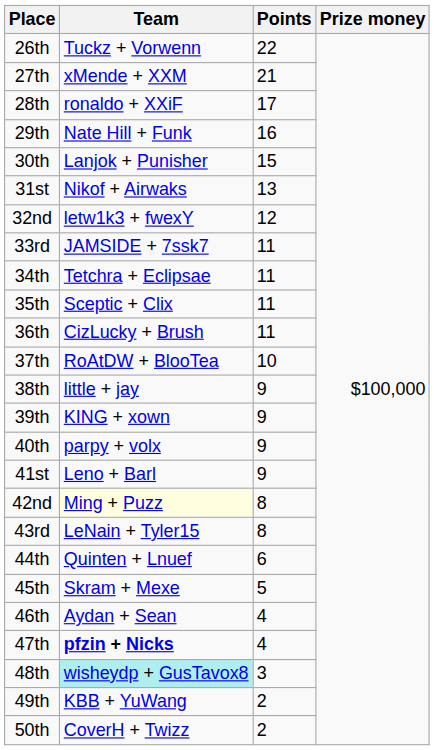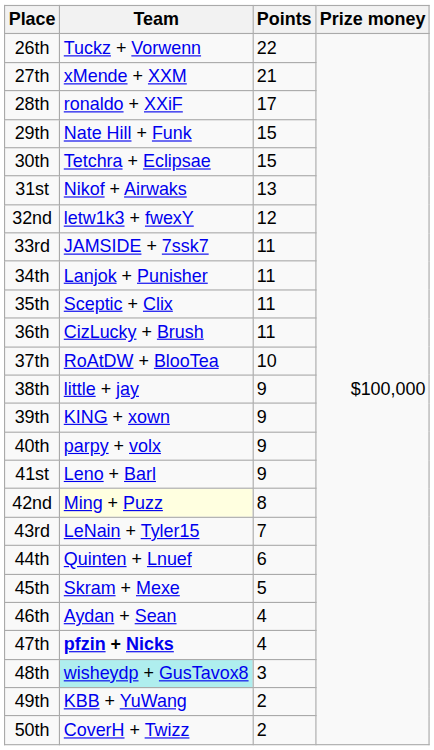(267, 133) 16 -> (267, 133) 15
(136, 161) Lanjok + Punisher -> (137, 161) Tetchra + Eclipsae
(137, 275) Tetchra + Eclipsae -> (136, 275) Lanjok + Punisher
(262, 531) 8 -> (262, 531) 7
